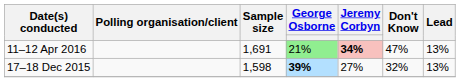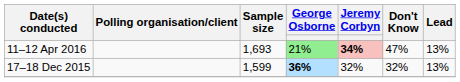(257, 49) 1,691 -> (257, 49) 1,693
(257, 67) 1,598 -> (257, 67) 1,599
(300, 67) 39% -> (300, 67) 36%
(352, 67) 27% -> (352, 67) 32%
